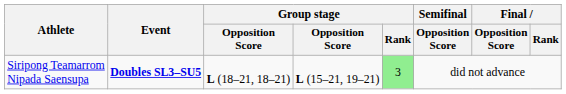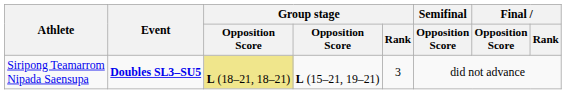(248, 79) no background -> (248, 79) khaki background
(398, 72) lightgreen background -> (398, 72) no background
